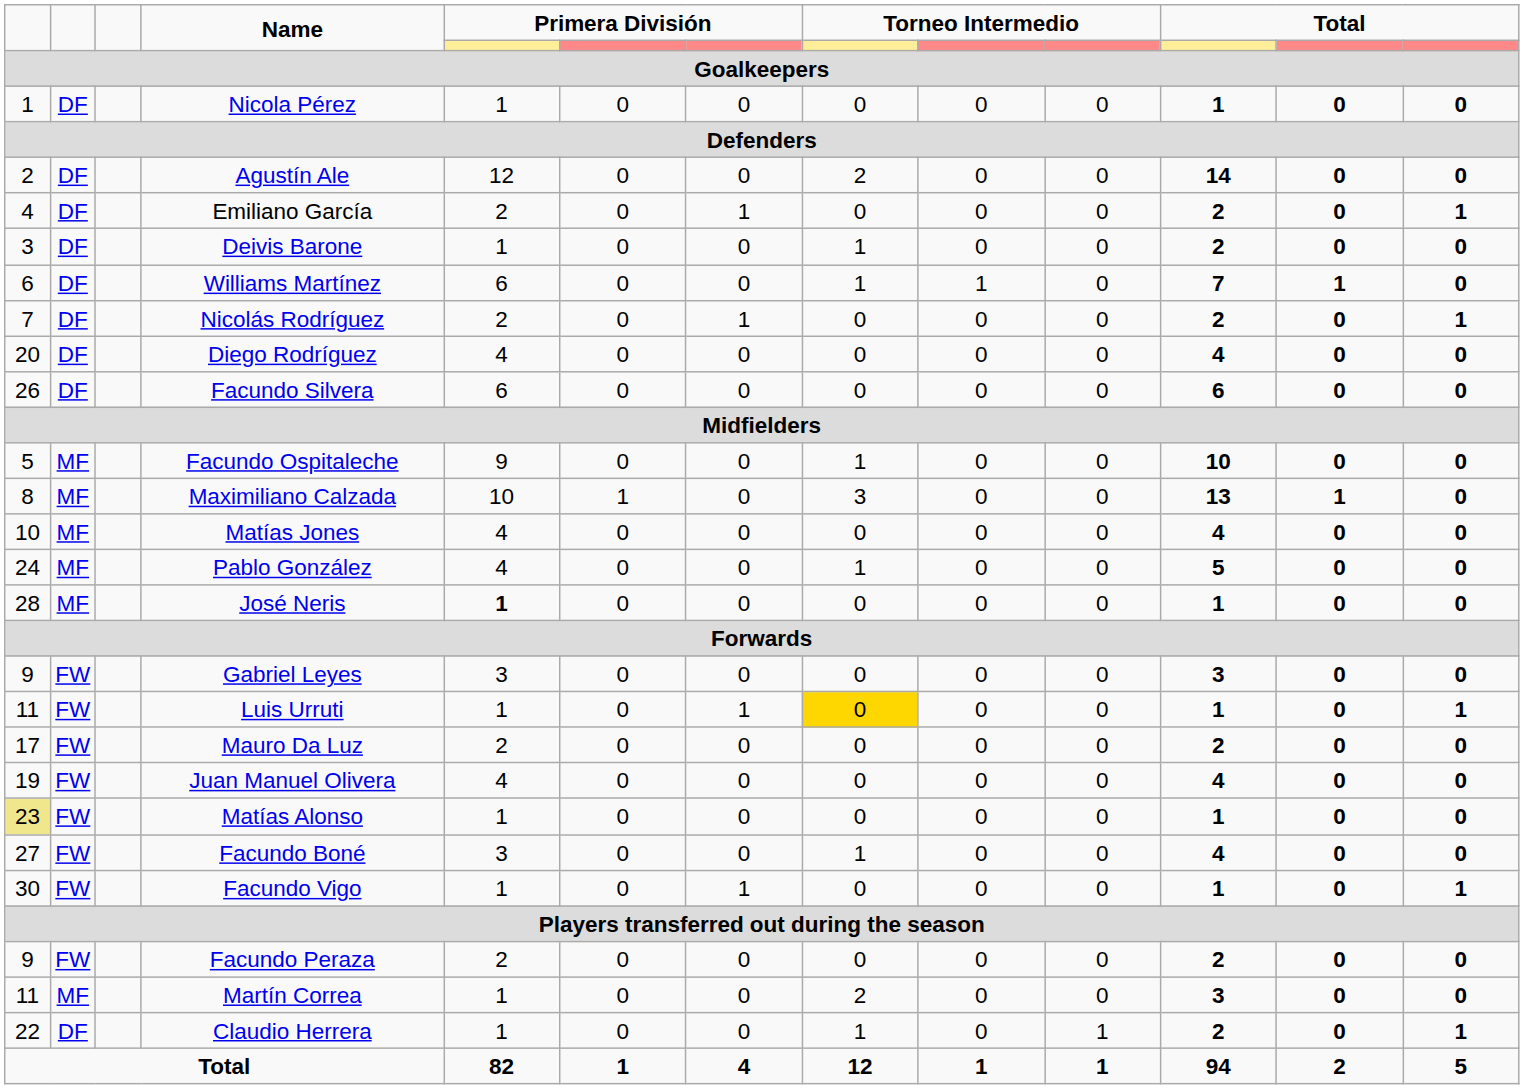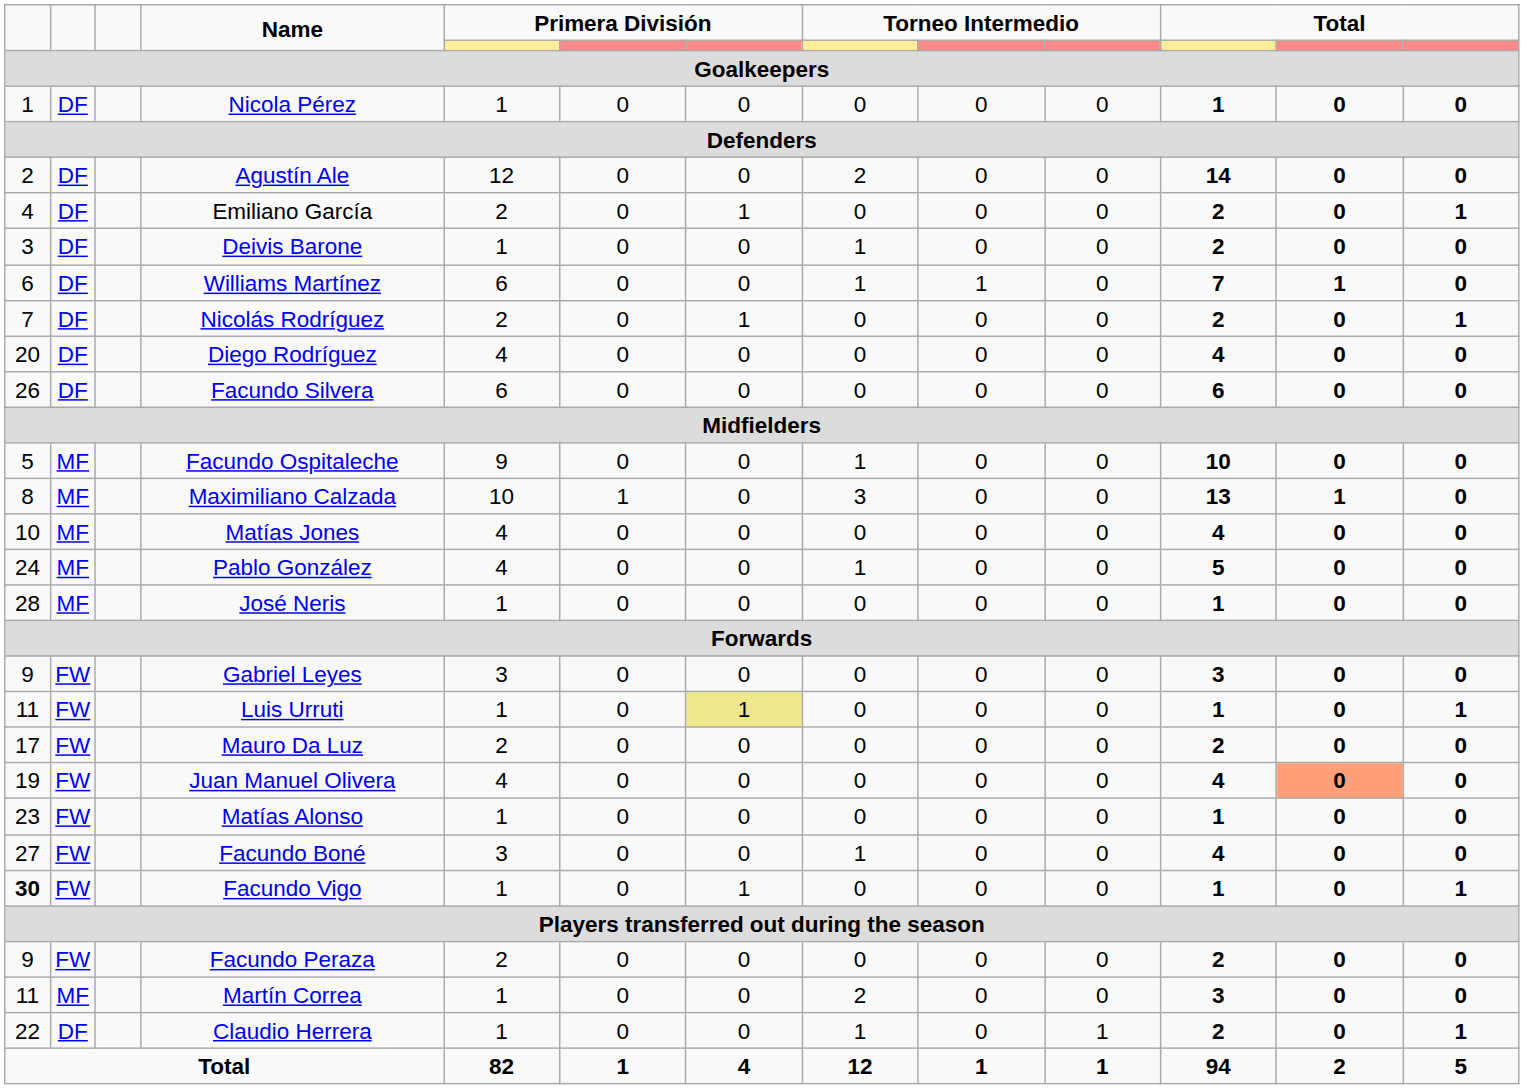(502, 603) bold -> (502, 603) normal
(744, 710) no background -> (744, 710) khaki background
(860, 710) gold background -> (860, 710) no background
(1339, 781) no background -> (1339, 781) lightsalmon background
(27, 817) khaki background -> (27, 817) no background
(27, 888) normal -> (27, 888) bold
